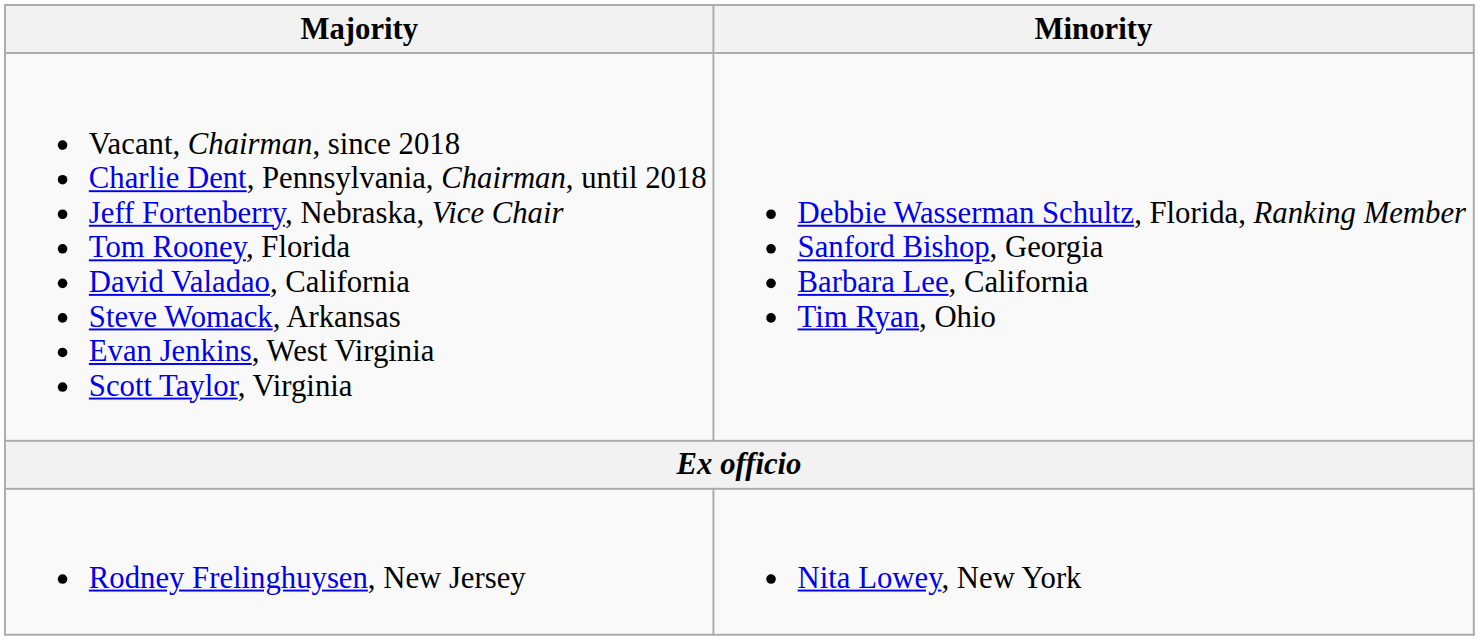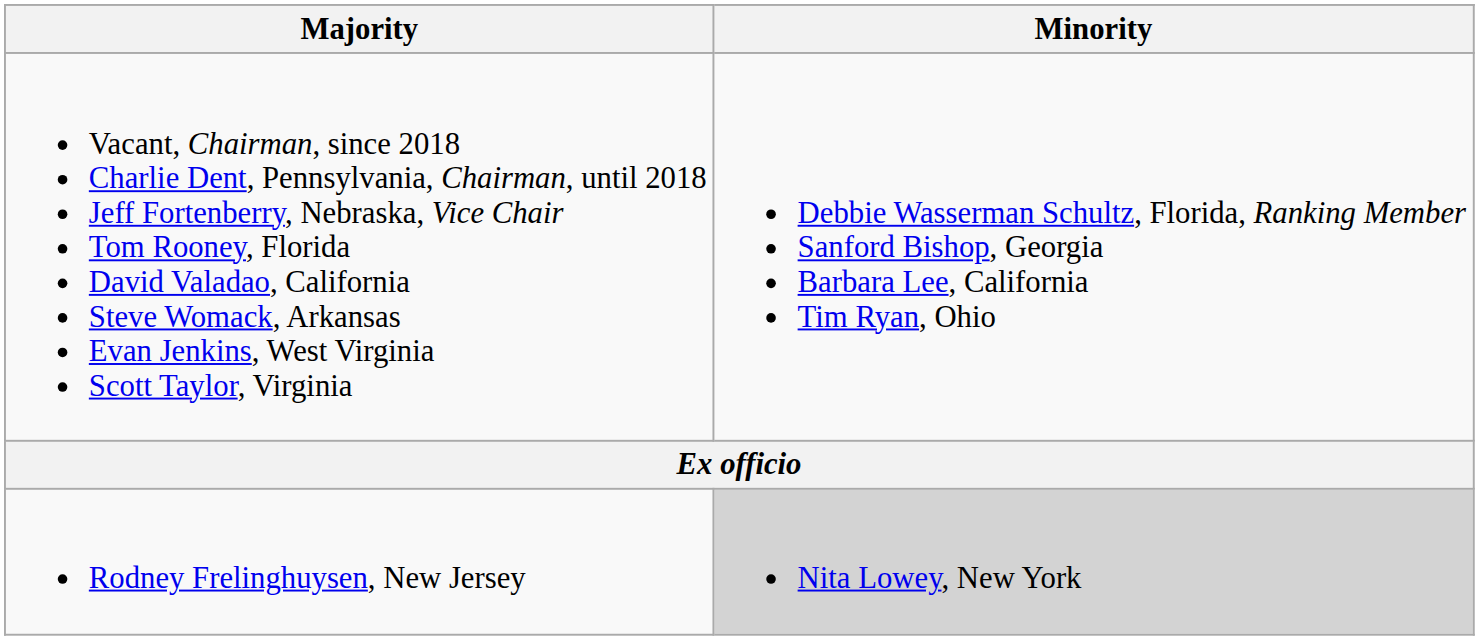(1093, 579) no background -> (1093, 579) lightgrey background
